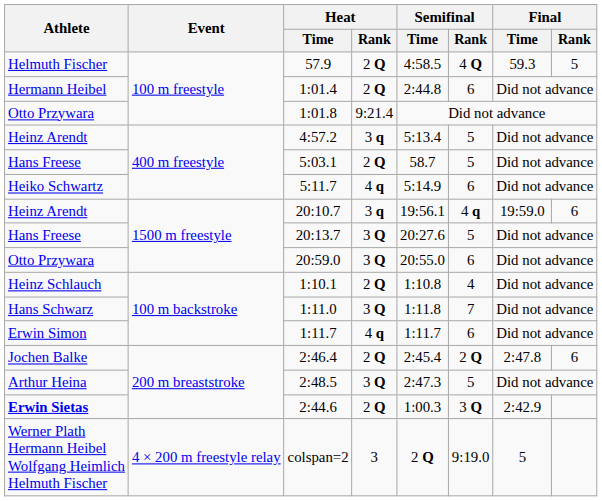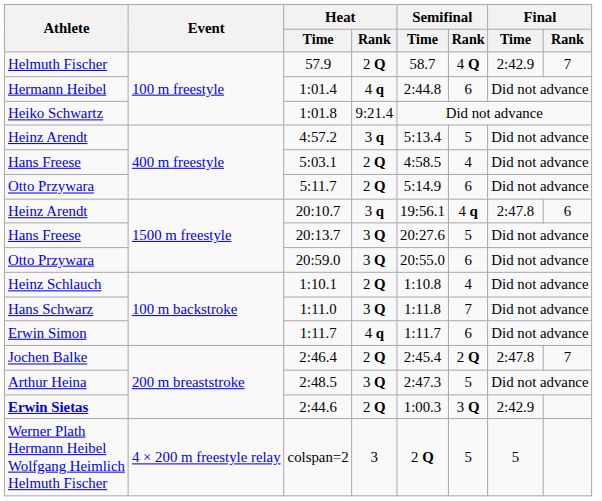(422, 64) 4:58.5 -> (422, 64) 58.7
(522, 64) 59.3 -> (515, 64) 2:42.9
(574, 64) 5 -> (567, 64) 7
(374, 89) 2 Q -> (374, 89) 4 q
(51, 113) Otto Przywara -> (56, 113) Heiko Schwartz
(422, 162) 58.7 -> (422, 162) 4:58.5
(471, 162) 5 -> (468, 162) 4
(56, 187) Heiko Schwartz -> (51, 187) Otto Przywara
(374, 187) 4 q -> (374, 187) 2 Q
(522, 211) 19:59.0 -> (515, 211) 2:47.8
(574, 358) 6 -> (567, 358) 7
(471, 457) 9:19.0 -> (468, 457) 5
